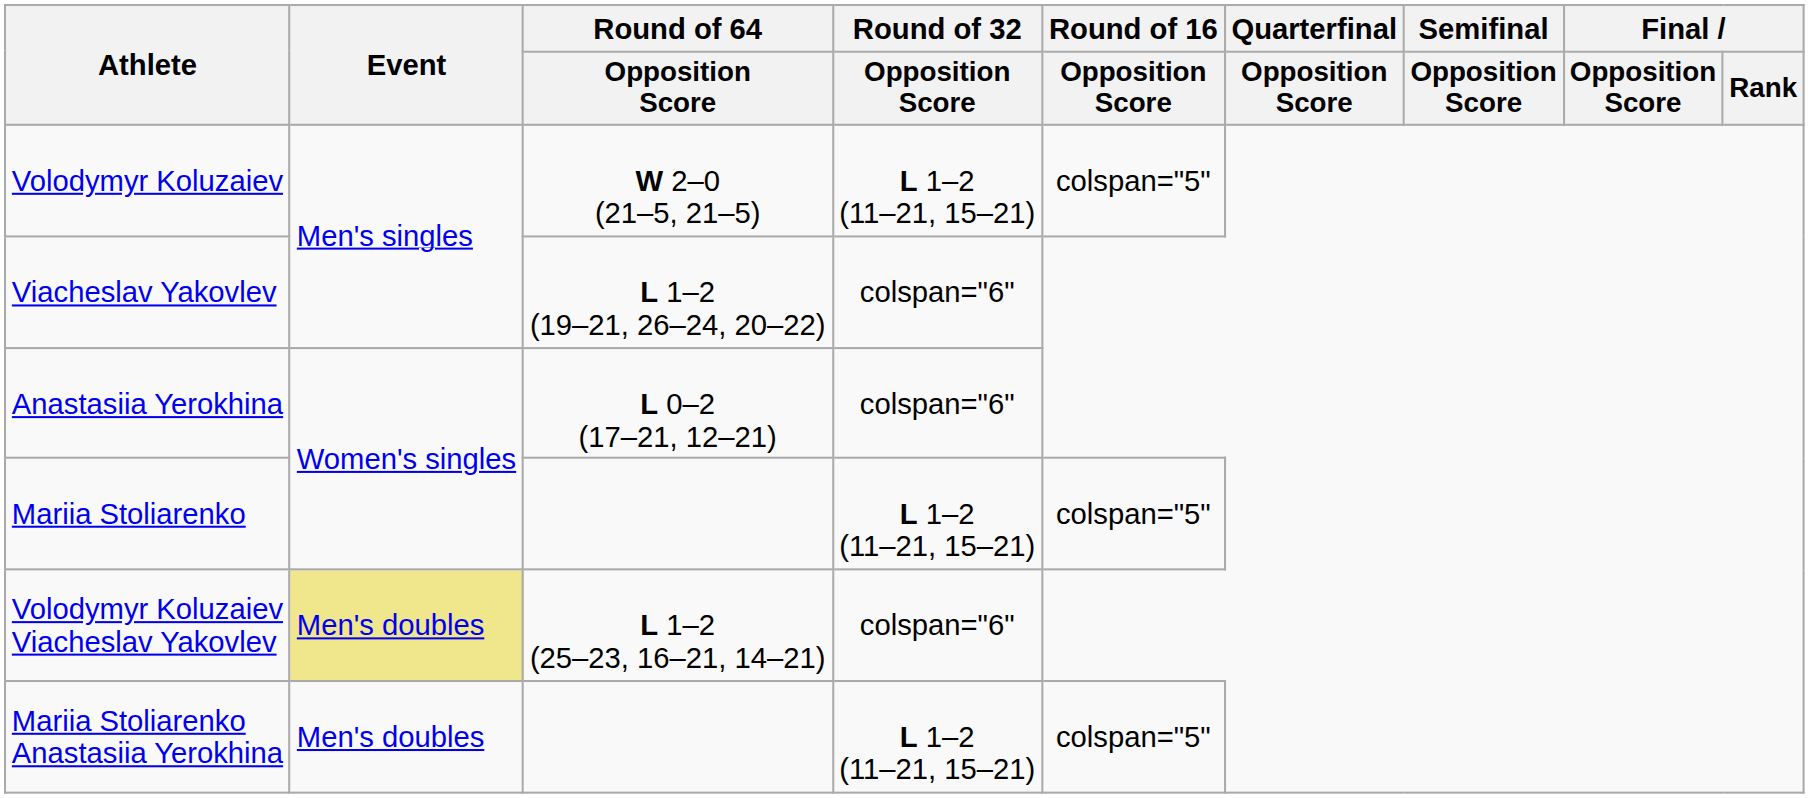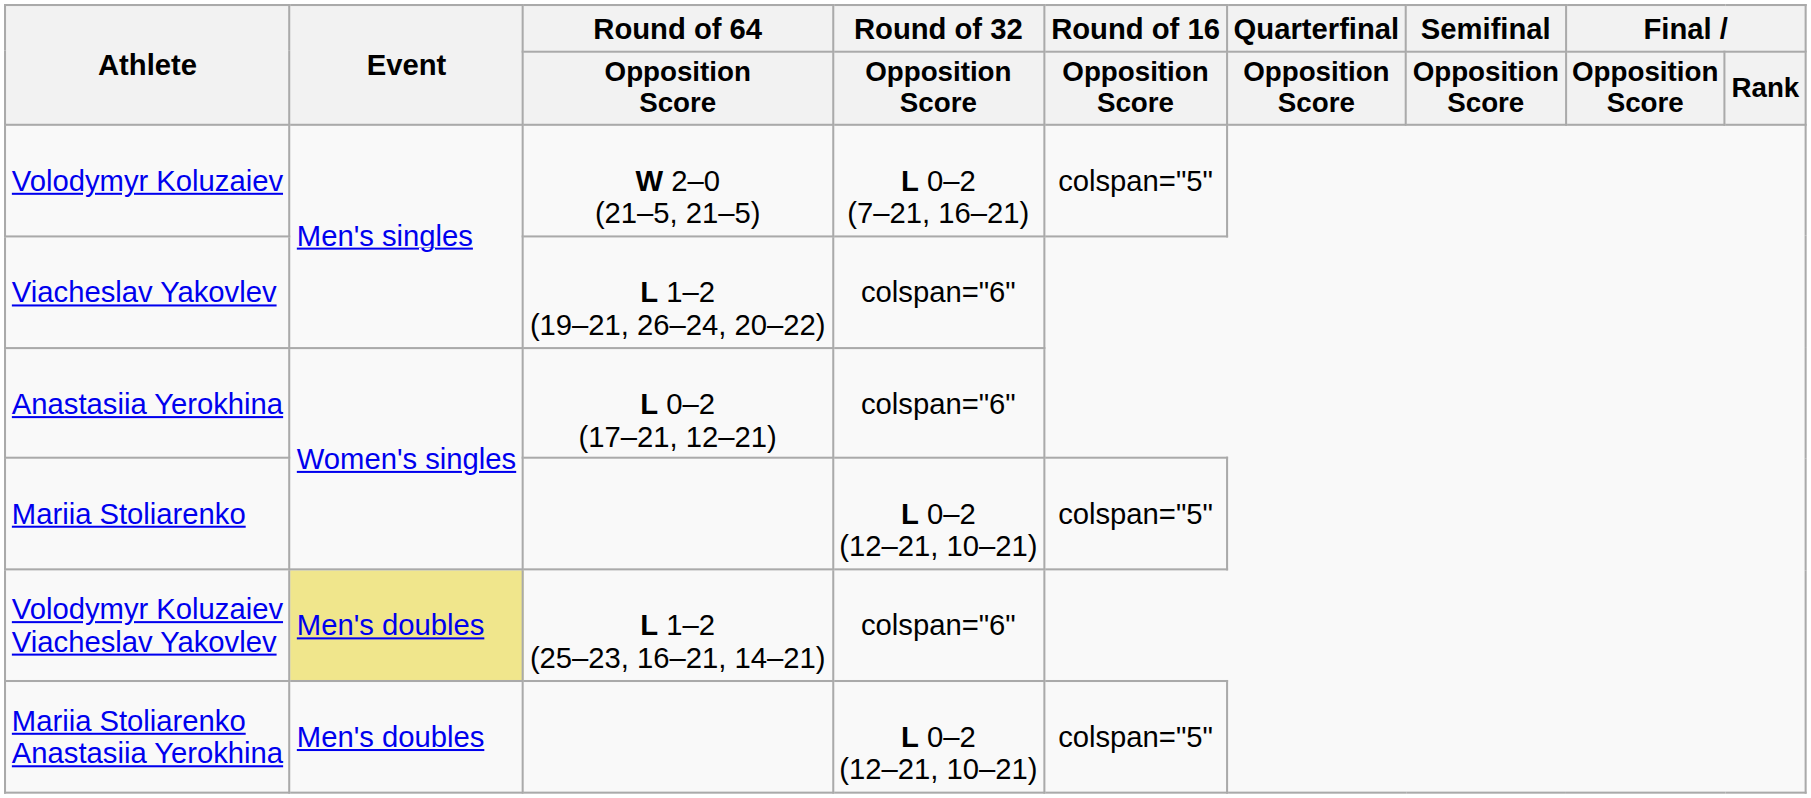(937, 197) L 1–2 (11–21, 15–21) -> (938, 197) L 0–2 (7–21, 16–21)
(937, 531) L 1–2 (11–21, 15–21) -> (938, 531) L 0–2 (12–21, 10–21)
(937, 753) L 1–2 (11–21, 15–21) -> (938, 753) L 0–2 (12–21, 10–21)
